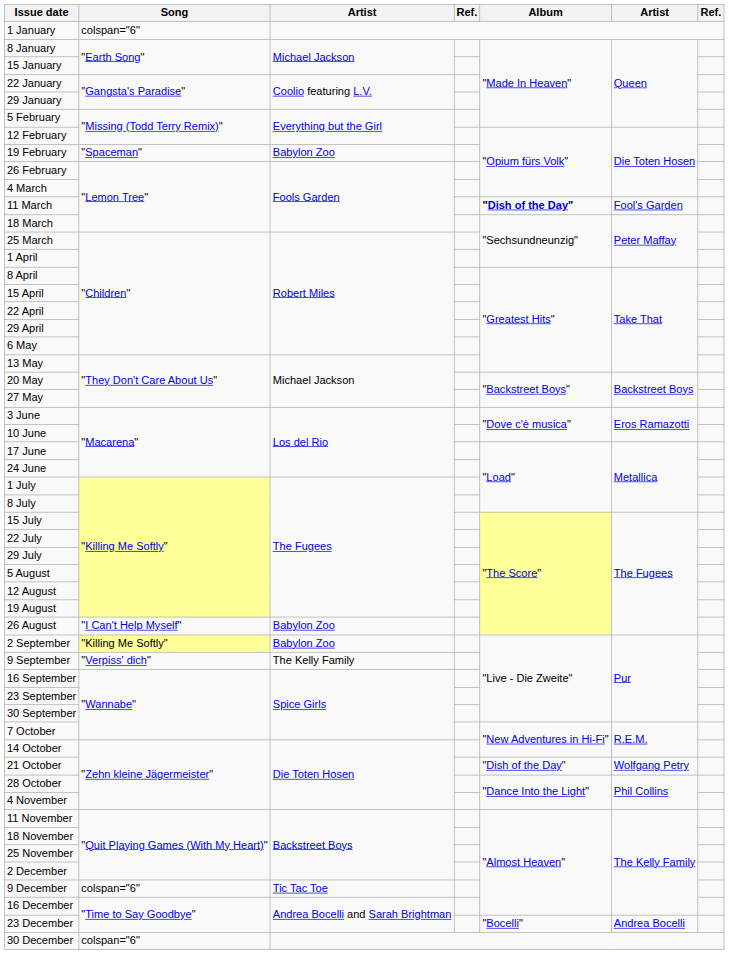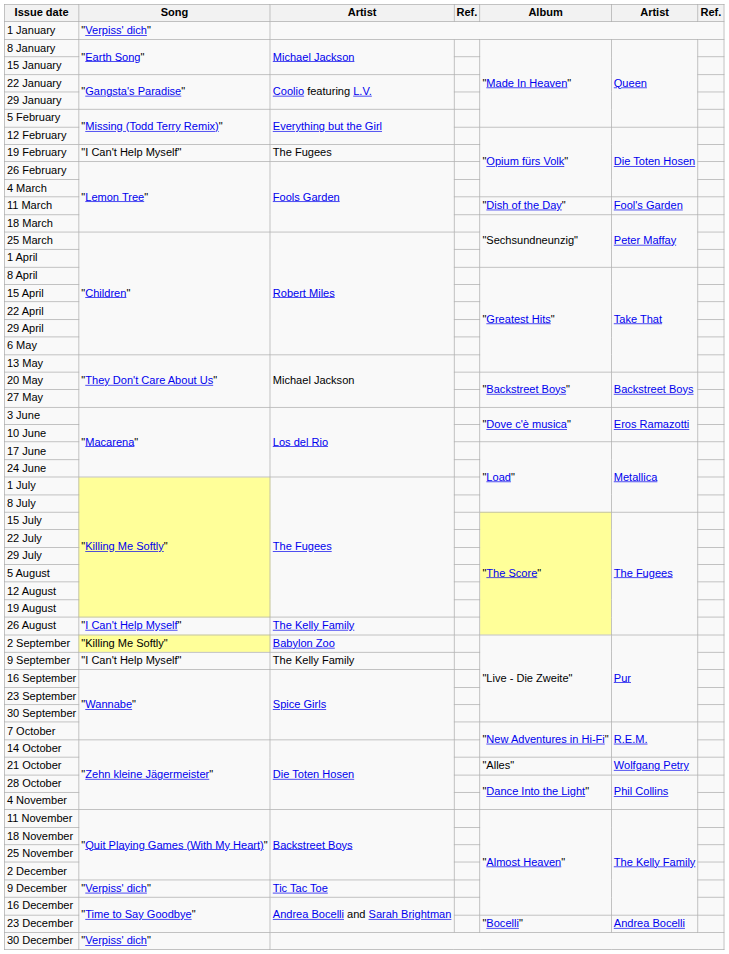(111, 30) colspan="6" -> (116, 30) "Verpiss' dich"
(112, 153) "Spaceman" -> (131, 153) "I Can't Help Myself"
(304, 153) Babylon Zoo -> (302, 153) The Fugees
(528, 205) bold -> (524, 205) normal
(304, 626) Babylon Zoo -> (314, 626) The Kelly Family
(116, 661) "Verpiss' dich" -> (131, 661) "I Can't Help Myself"
(524, 766) "Dish of the Day" -> (498, 766) "Alles"
(111, 888) colspan="6" -> (116, 888) "Verpiss' dich"
(111, 941) colspan="6" -> (116, 941) "Verpiss' dich"
